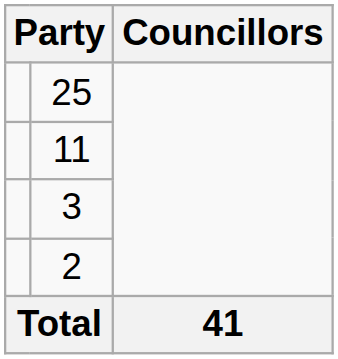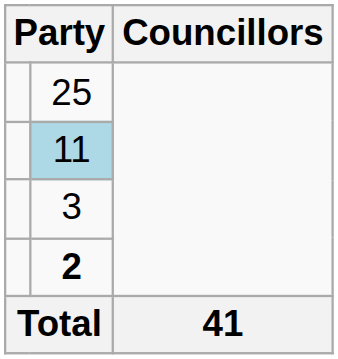(72, 149) no background -> (72, 149) lightblue background
(72, 265) normal -> (72, 265) bold
